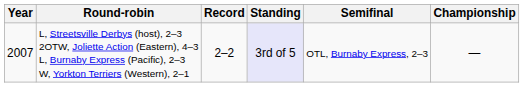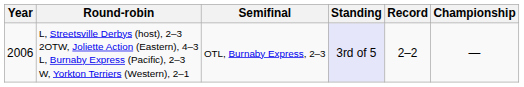columns swapped: (224, 13) <-> (367, 13)
(20, 52) 2007 -> (20, 52) 2006
